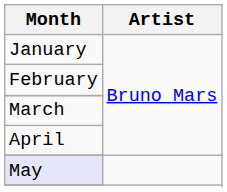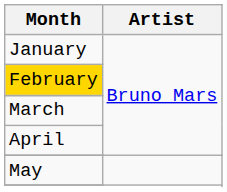(53, 80) no background -> (53, 80) gold background
(26, 170) lavender background -> (26, 170) no background
